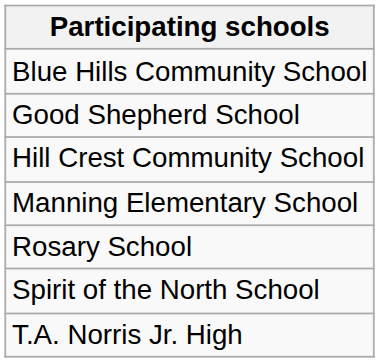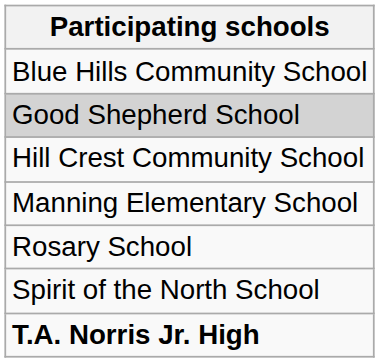(156, 114) no background -> (156, 114) lightgrey background
(127, 334) normal -> (136, 334) bold
